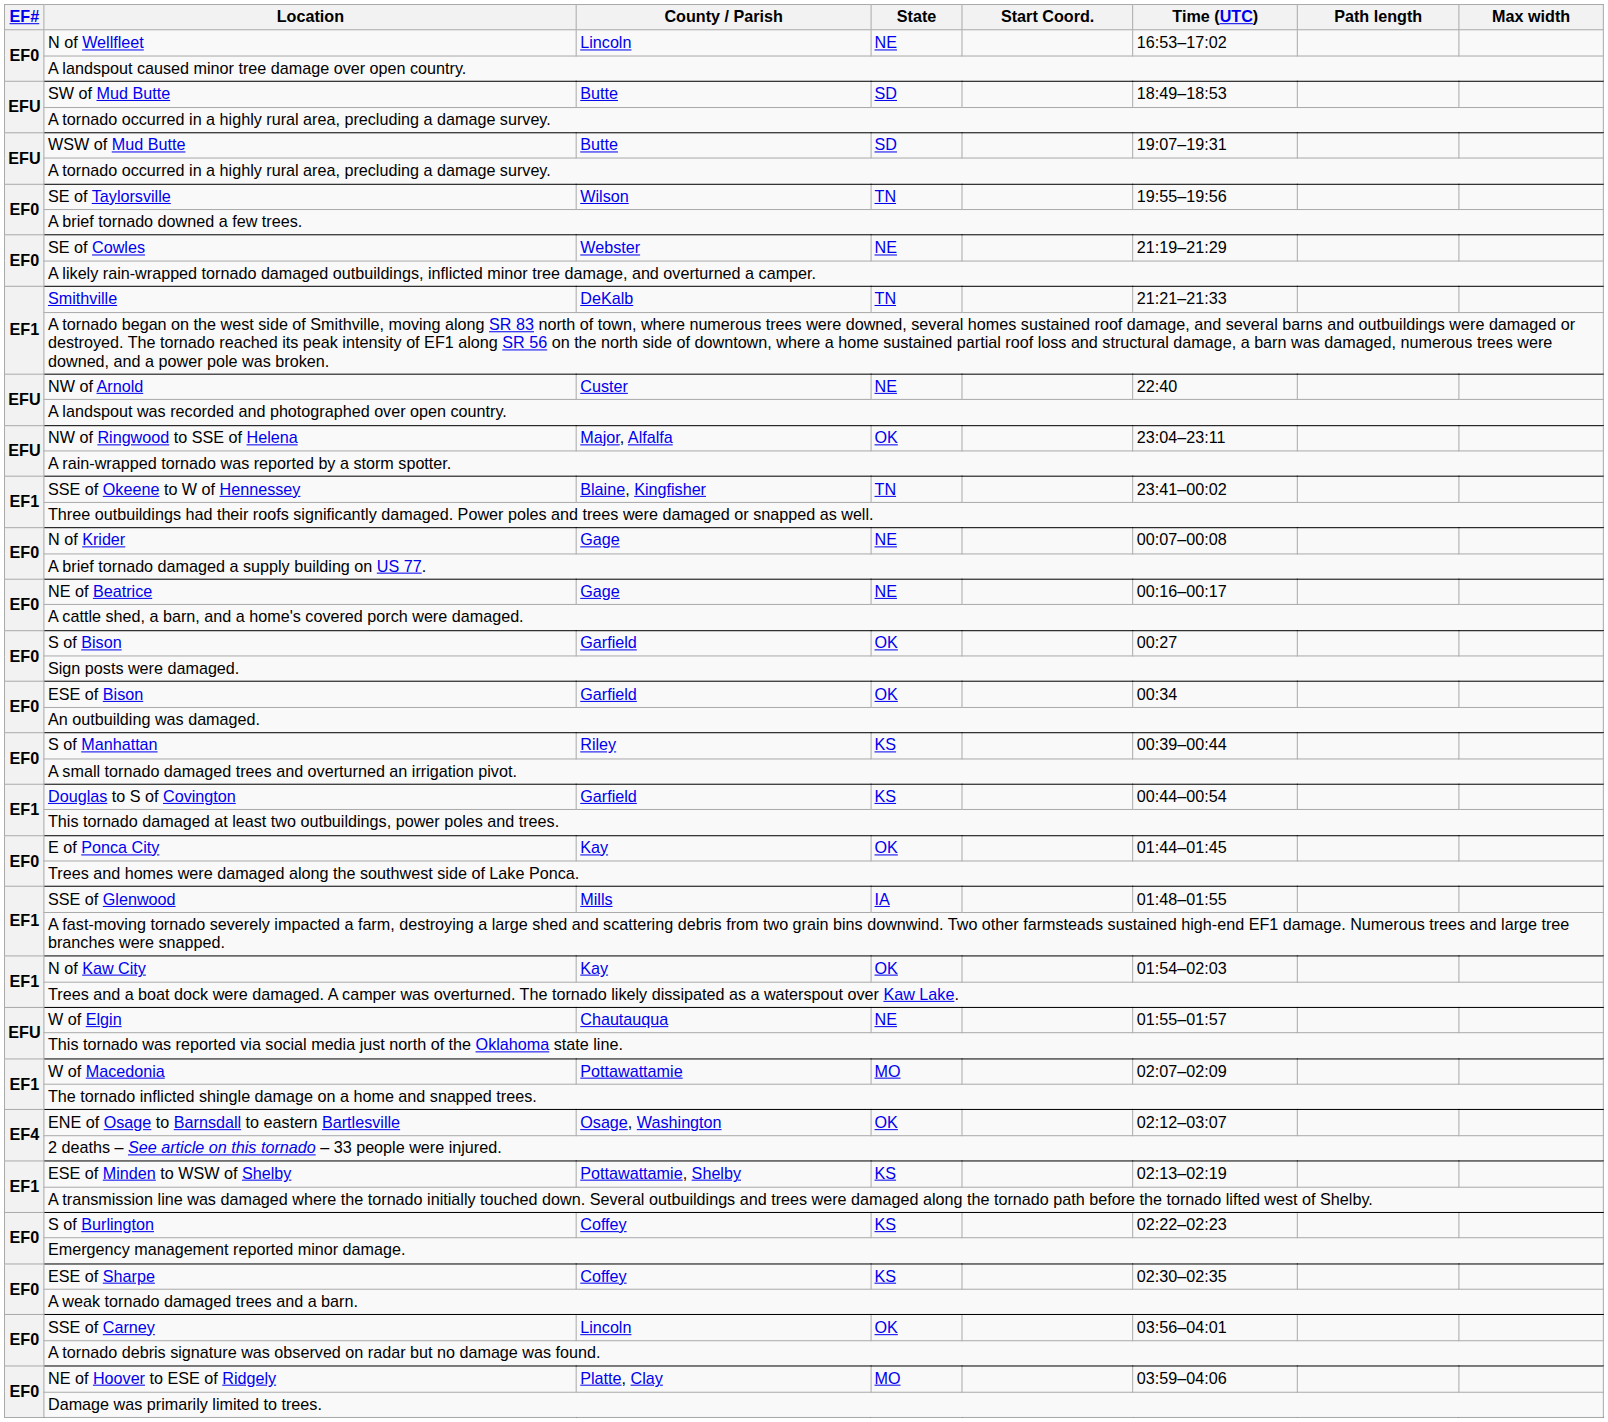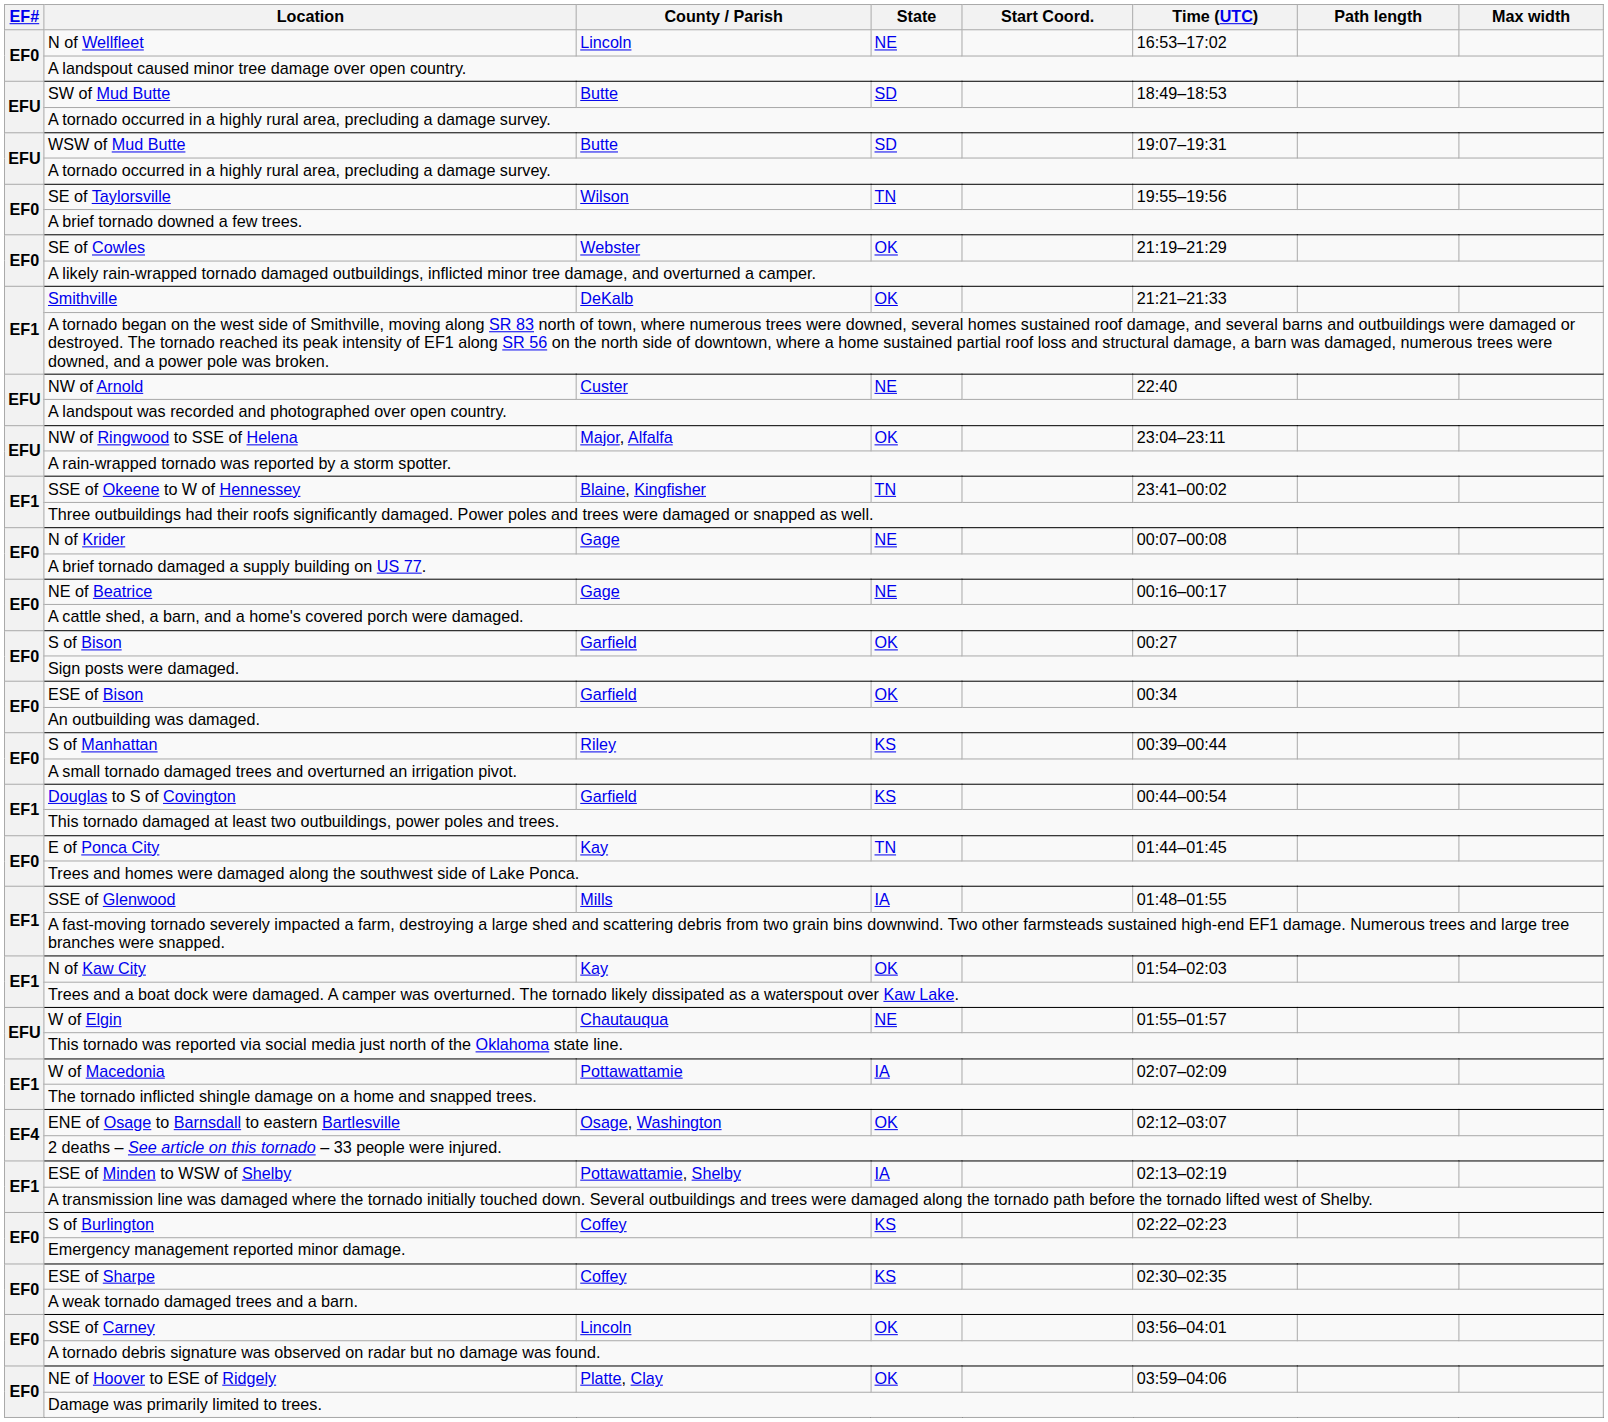(886, 247) NE -> (886, 247) OK
(885, 299) TN -> (886, 299) OK
(886, 848) OK -> (885, 848) TN
(888, 1071) MO -> (882, 1071) IA
(885, 1173) KS -> (882, 1173) IA
(888, 1378) MO -> (886, 1378) OK
